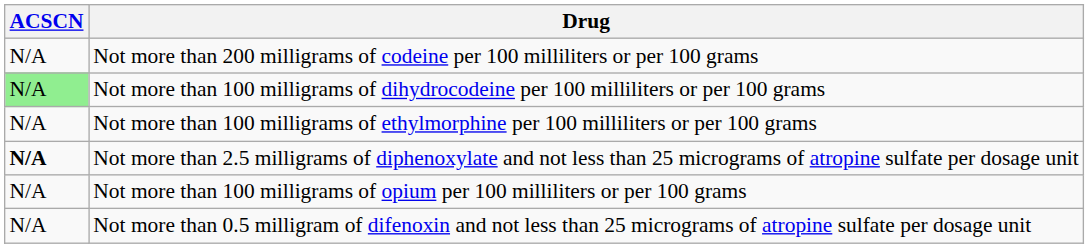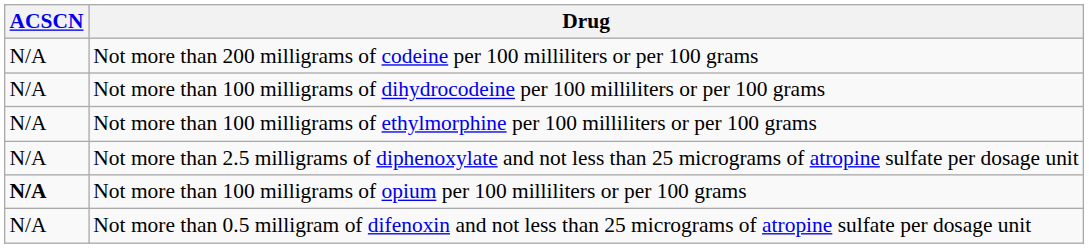(28, 89) lightgreen background -> (28, 89) no background
(28, 157) bold -> (28, 157) normal
(28, 191) normal -> (28, 191) bold
